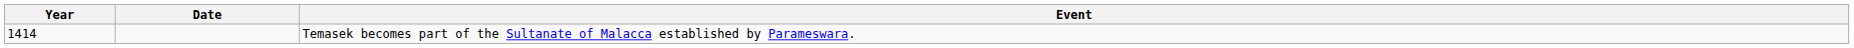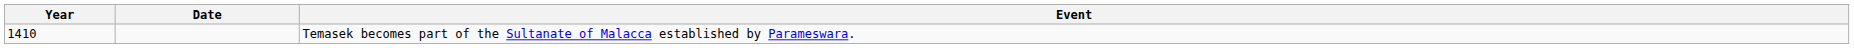(22, 34) 1414 -> (22, 34) 1410
